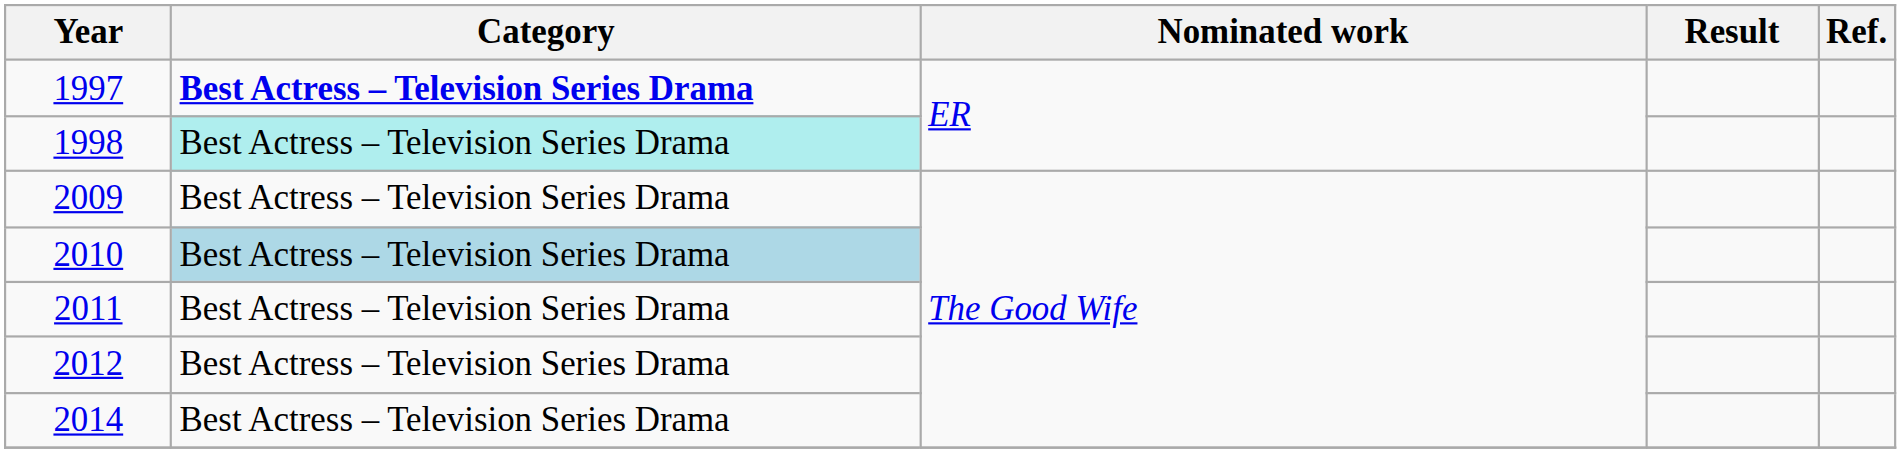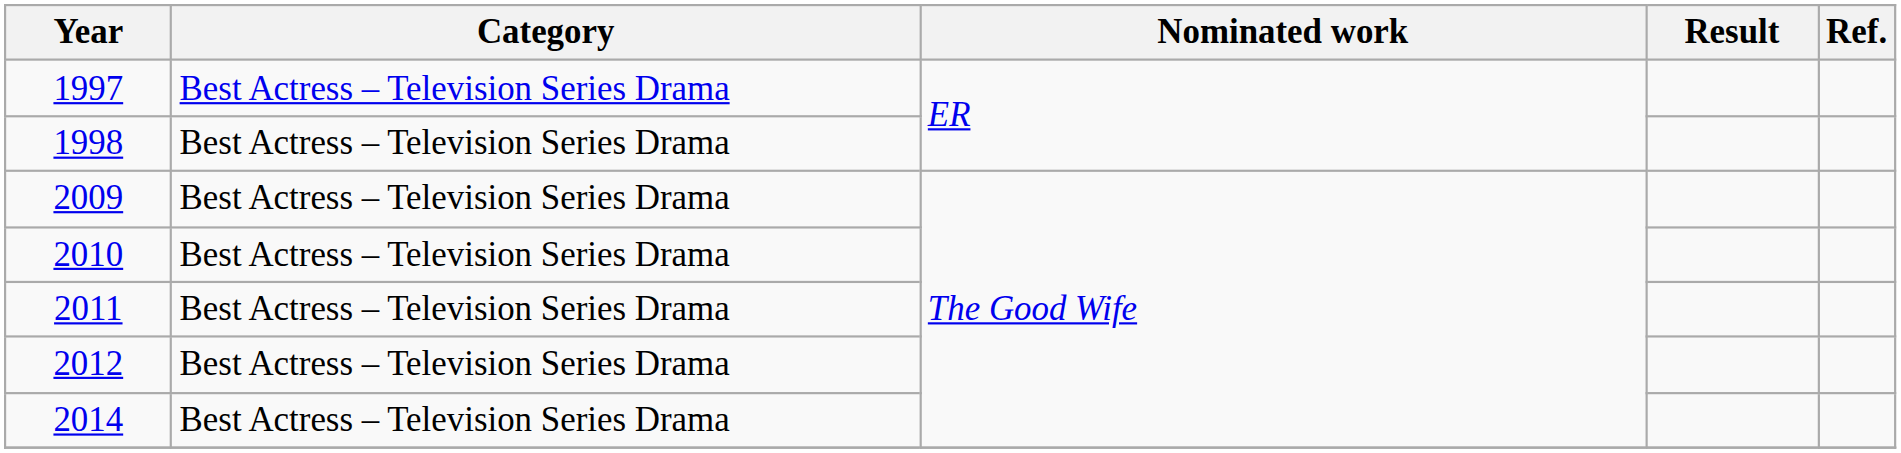(466, 87) bold -> (455, 87) normal
(455, 142) paleturquoise background -> (455, 142) no background
(455, 253) lightblue background -> (455, 253) no background
